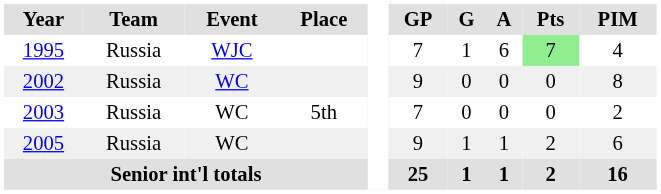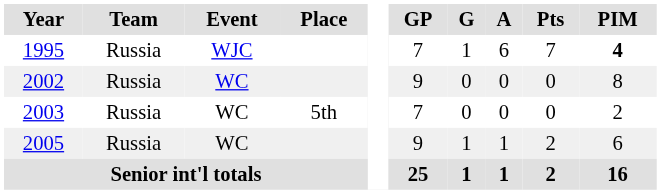(551, 50) lightgreen background -> (551, 50) no background
(618, 50) normal -> (618, 50) bold
